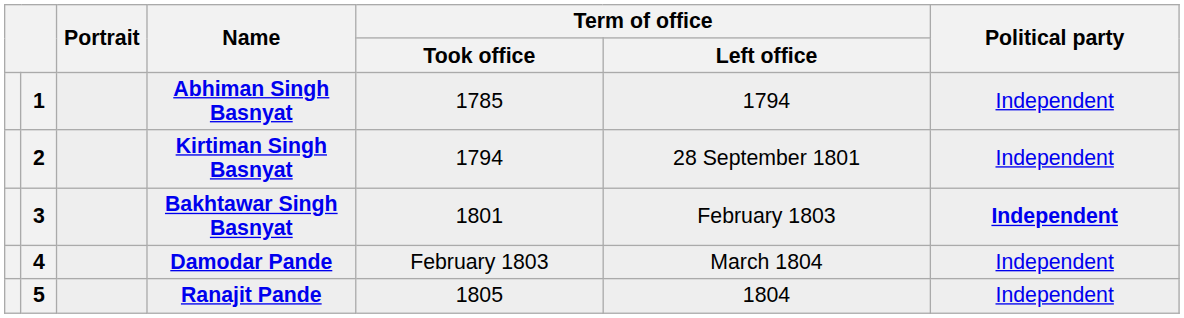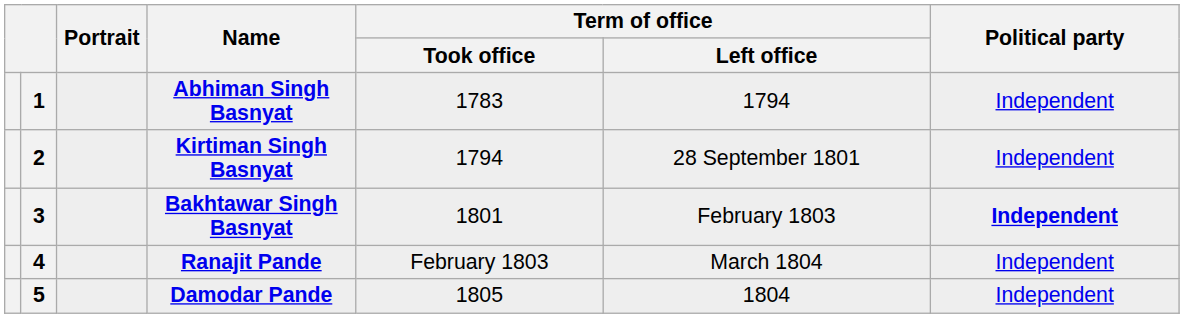(479, 100) 1785 -> (479, 100) 1783
(251, 261) Damodar Pande -> (251, 261) Ranajit Pande
(251, 295) Ranajit Pande -> (251, 295) Damodar Pande
